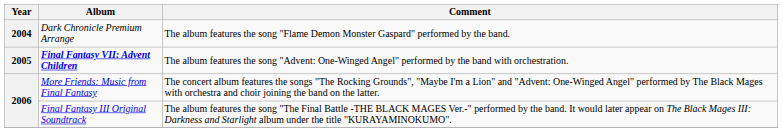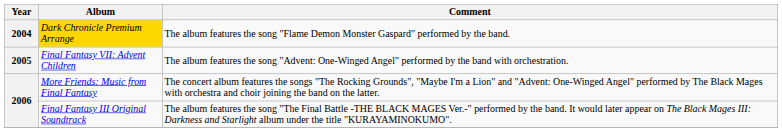(91, 33) no background -> (91, 33) gold background
(95, 60) bold -> (93, 60) normal
